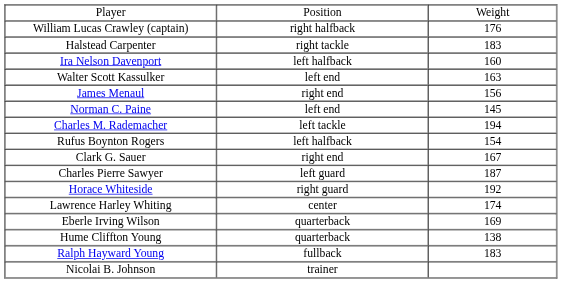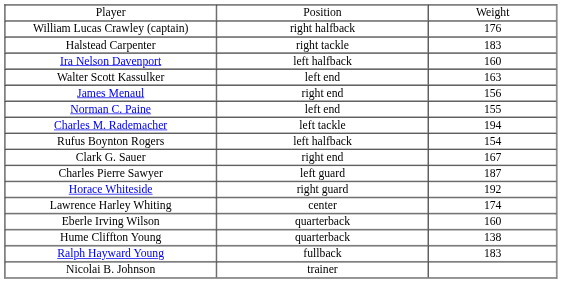(493, 109) 145 -> (493, 109) 155
(493, 221) 169 -> (493, 221) 160
